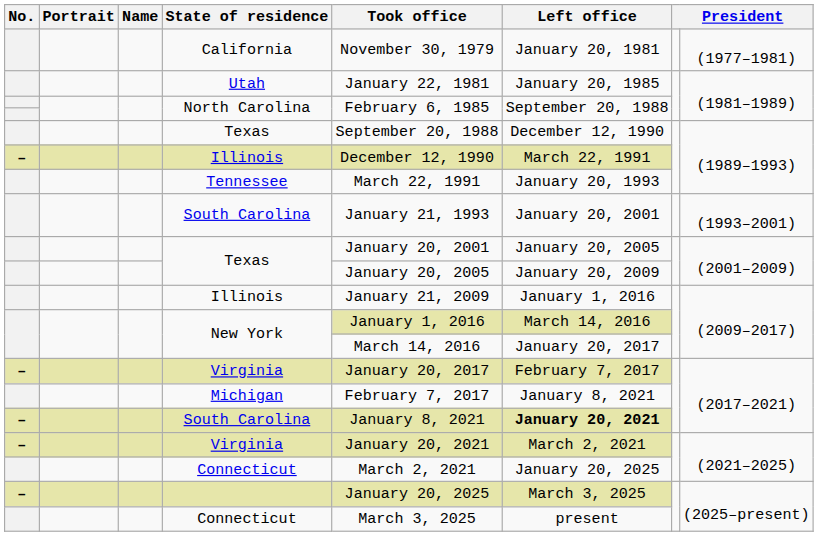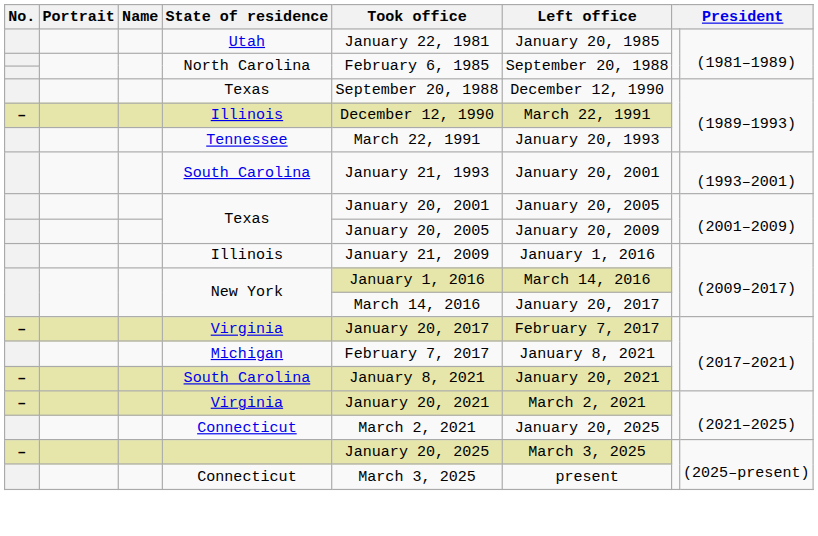- row: (22, 50)
(587, 420) bold -> (587, 378) normal
